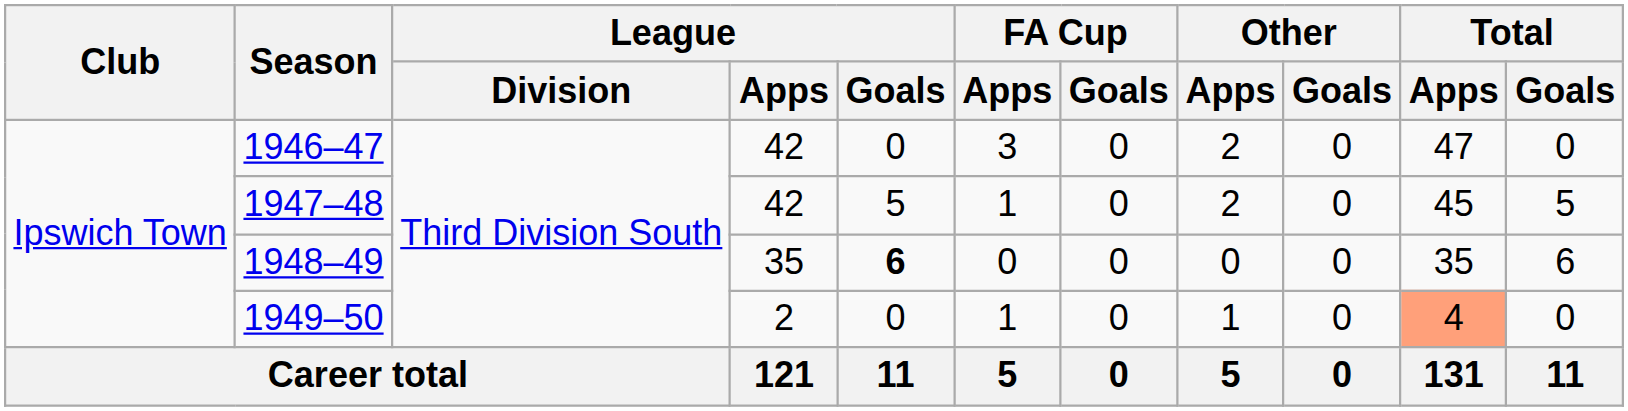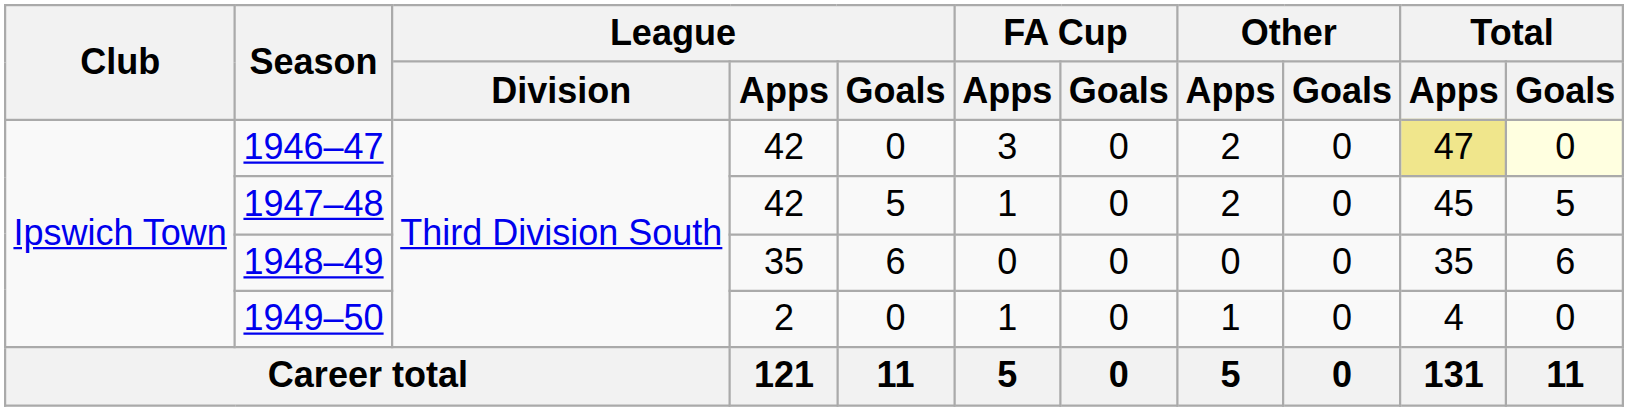(1454, 147) no background -> (1454, 147) khaki background
(1565, 147) no background -> (1565, 147) lightyellow background
(896, 261) bold -> (896, 261) normal
(1454, 318) lightsalmon background -> (1454, 318) no background
